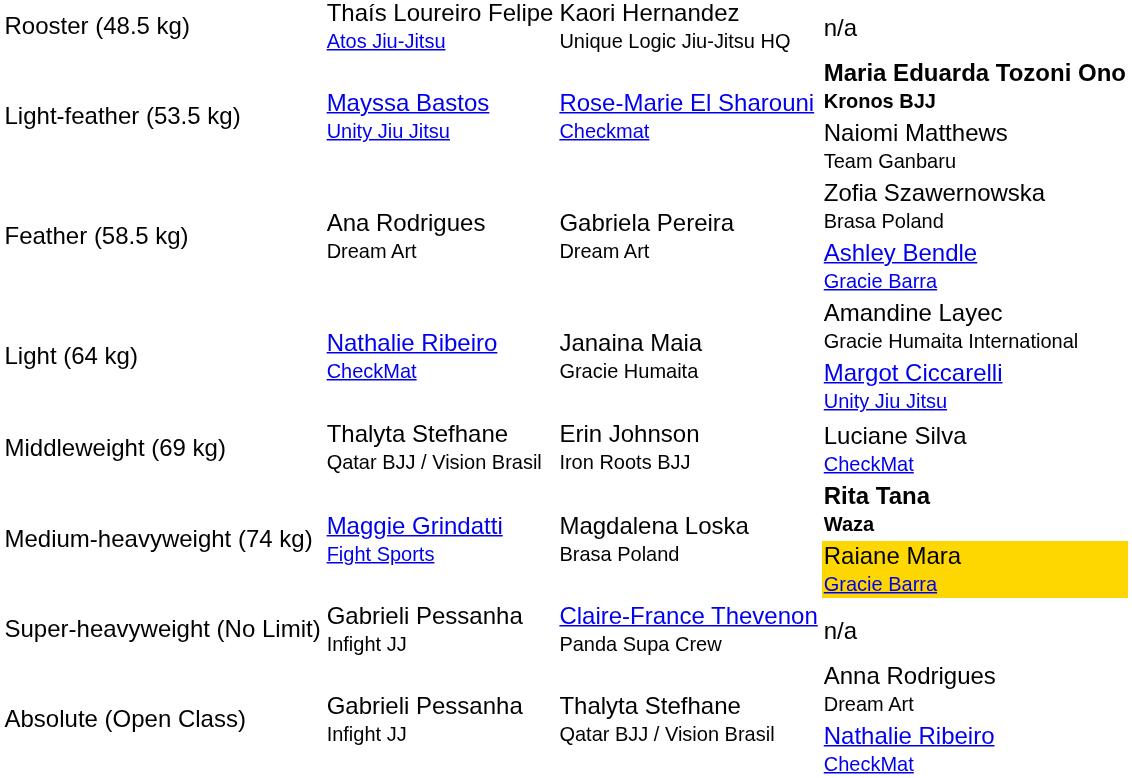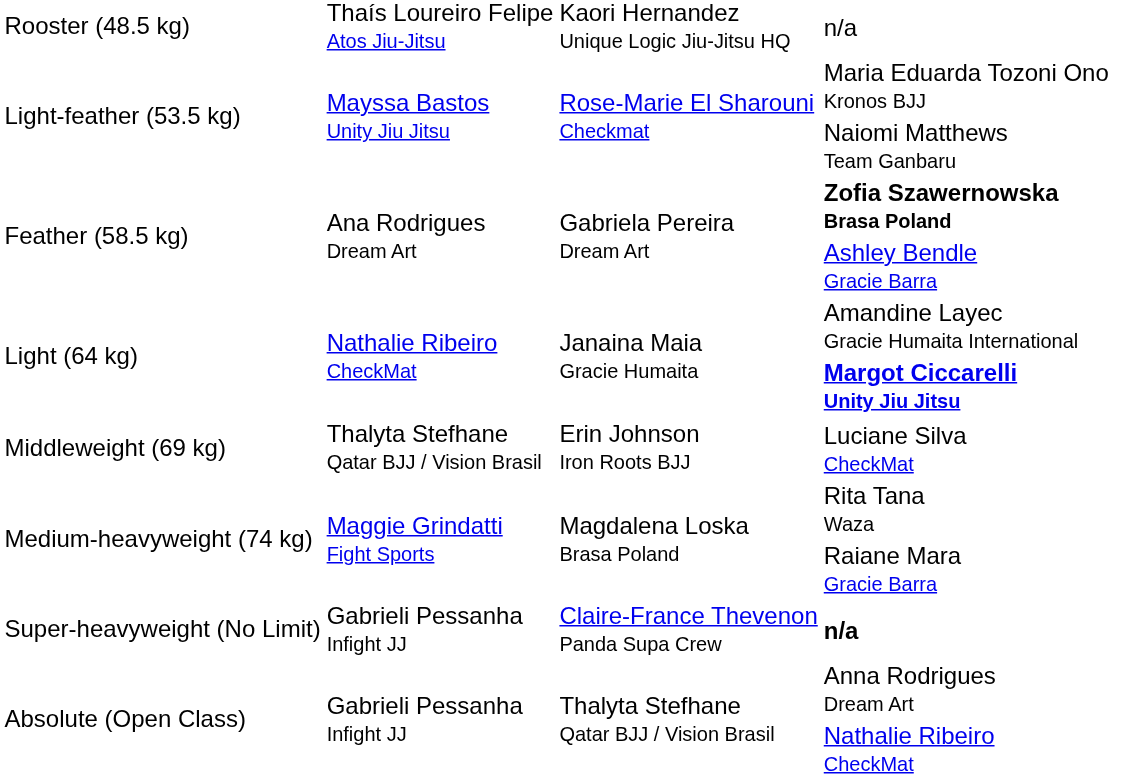(975, 86) bold -> (966, 86) normal
(934, 206) normal -> (941, 206) bold
(913, 386) normal -> (920, 386) bold
(877, 509) bold -> (874, 509) normal
(892, 569) gold background -> (892, 569) no background
(840, 630) normal -> (841, 630) bold
